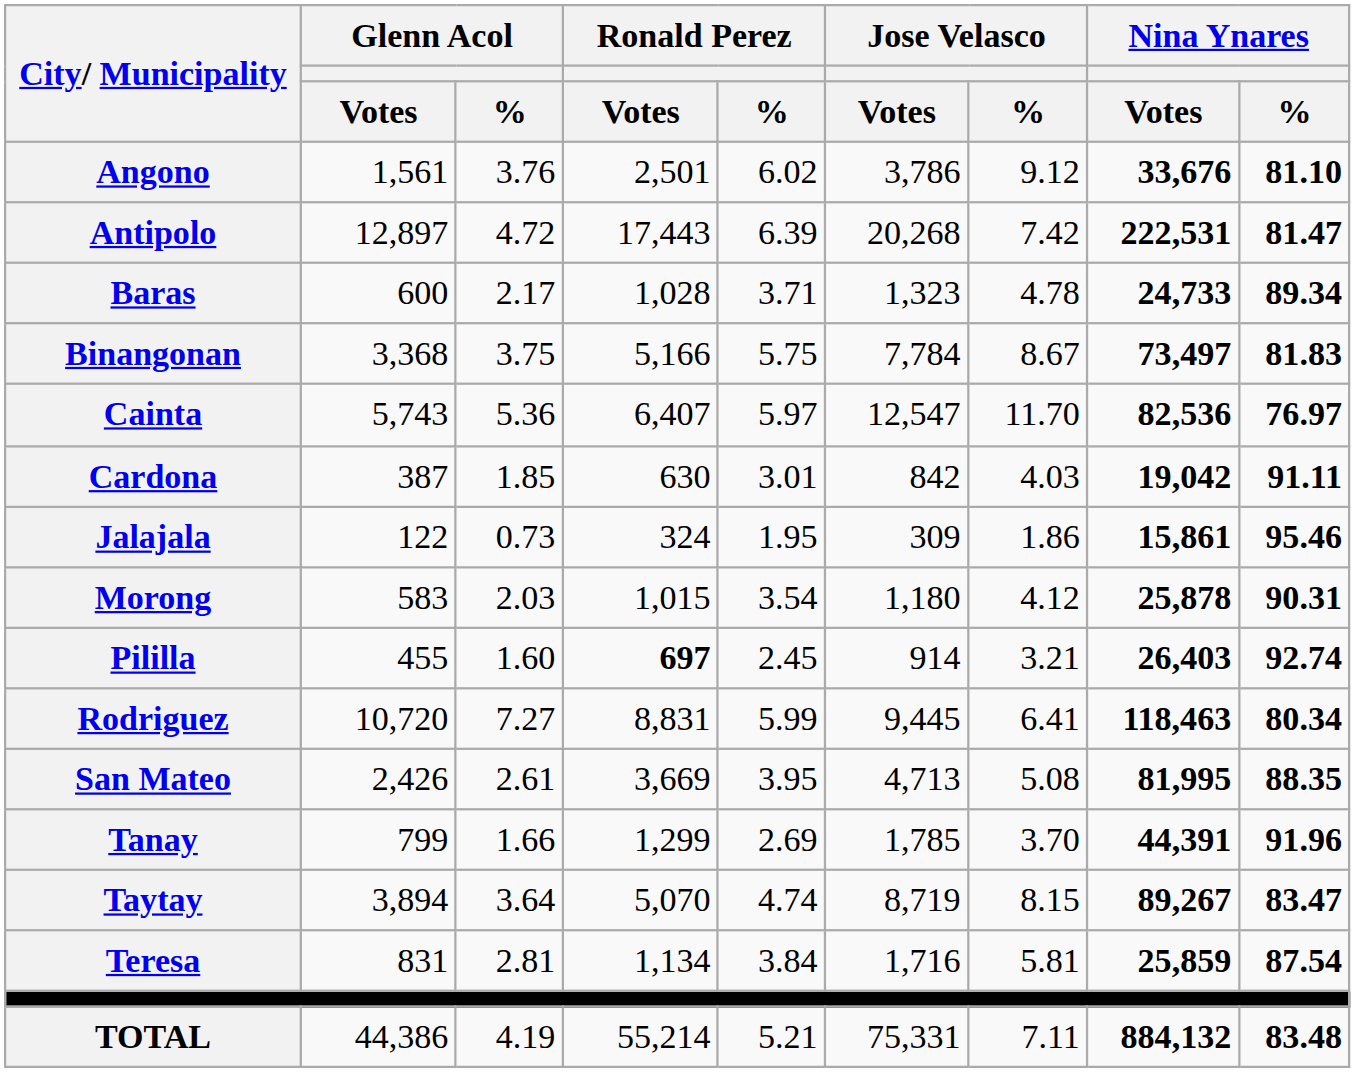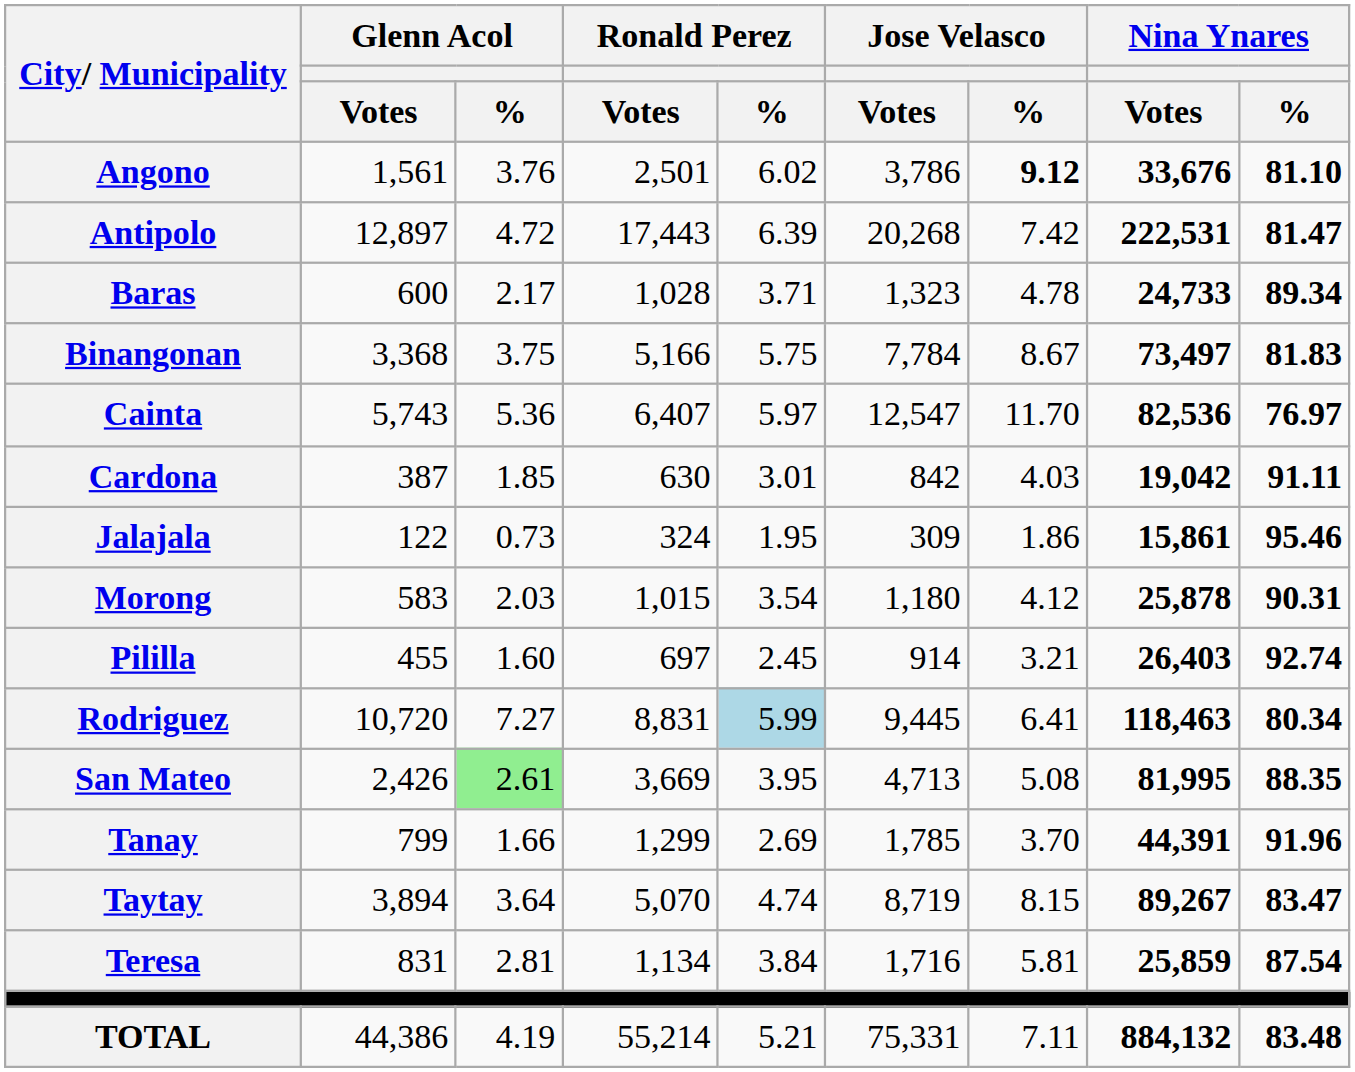(1050, 172) normal -> (1050, 172) bold
(685, 657) bold -> (685, 657) normal
(788, 717) no background -> (788, 717) lightblue background
(525, 778) no background -> (525, 778) lightgreen background
